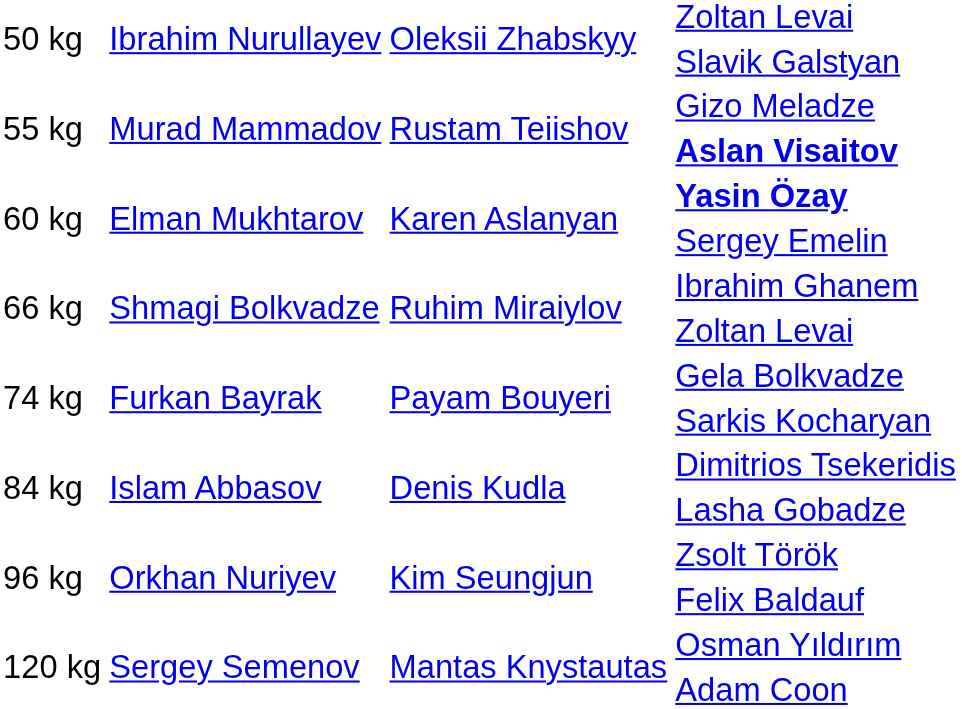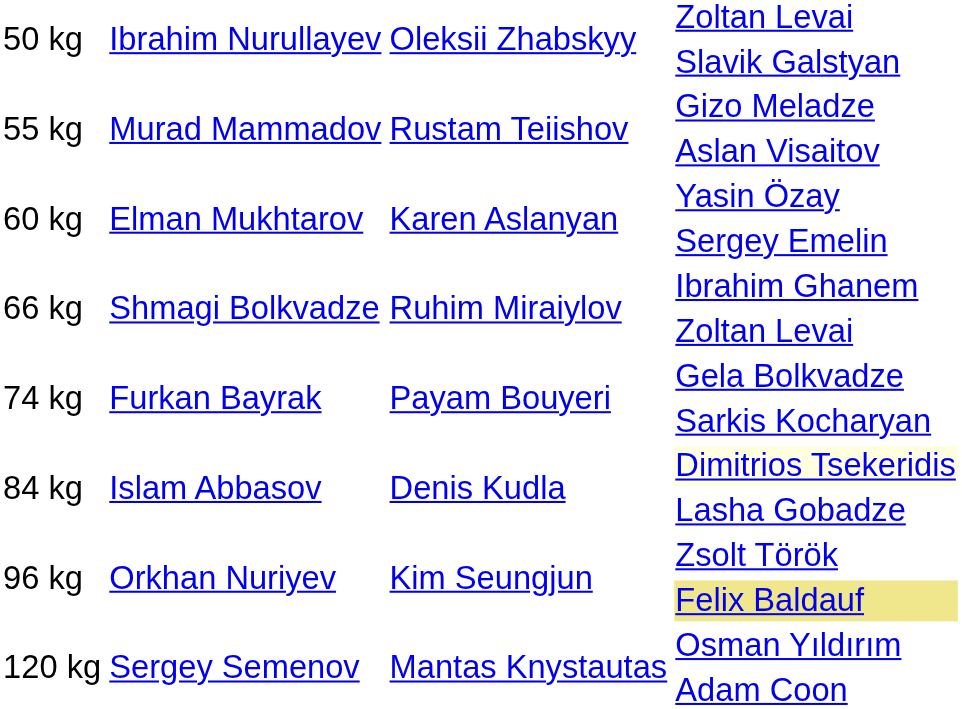(787, 151) bold -> (778, 151) normal
(762, 196) bold -> (758, 196) normal
(816, 465) no background -> (816, 465) lightyellow background
(770, 600) no background -> (770, 600) khaki background
